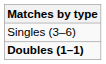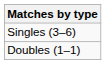(45, 51) bold -> (44, 51) normal
